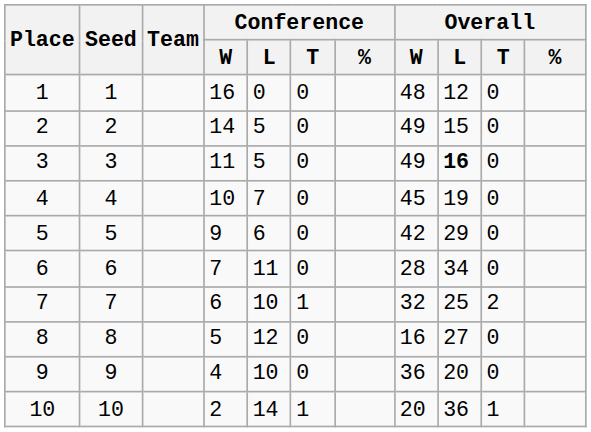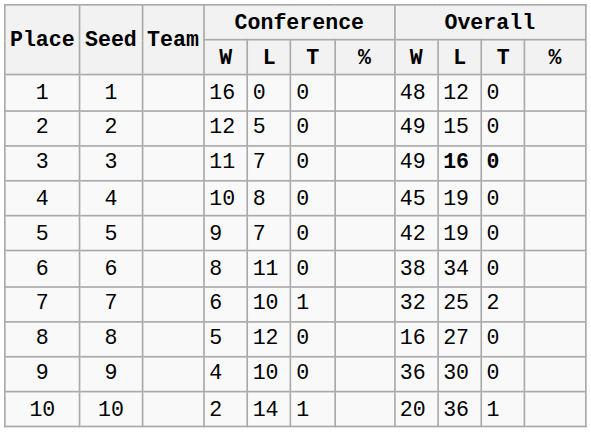(222, 128) 14 -> (222, 128) 12
(259, 163) 5 -> (259, 163) 7
(493, 163) normal -> (493, 163) bold
(259, 198) 7 -> (259, 198) 8
(259, 233) 6 -> (259, 233) 7
(456, 233) 29 -> (456, 233) 19
(216, 269) 7 -> (216, 269) 8
(413, 269) 28 -> (413, 269) 38
(456, 374) 20 -> (456, 374) 30
